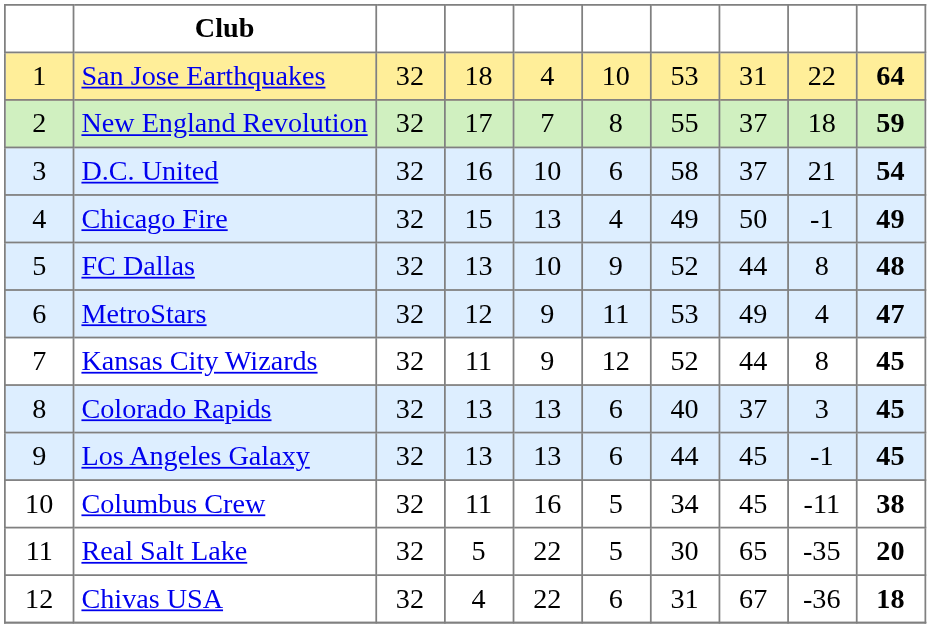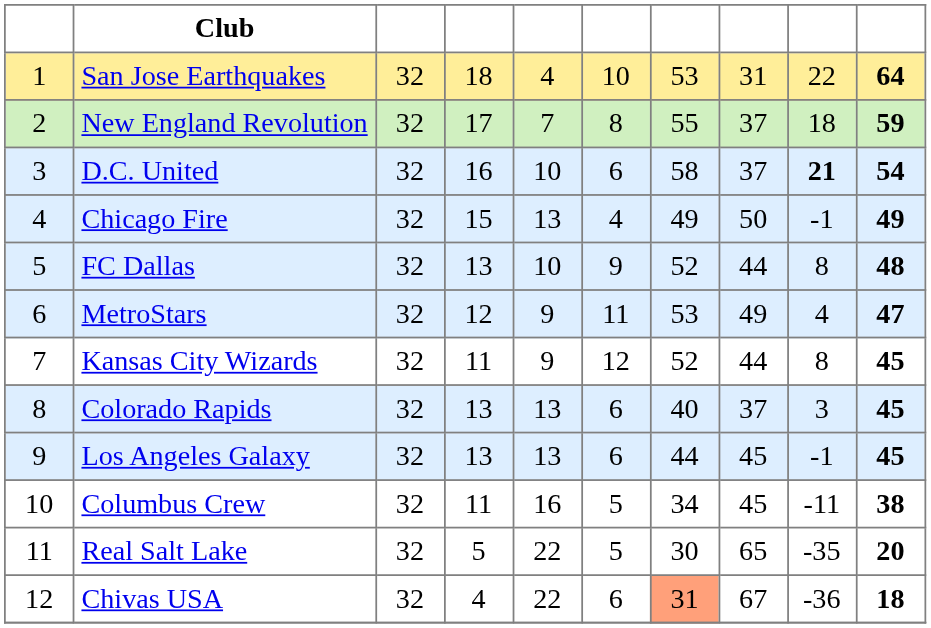(822, 170) normal -> (822, 170) bold
(684, 598) no background -> (684, 598) lightsalmon background
